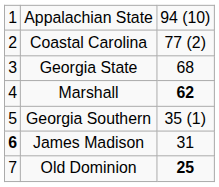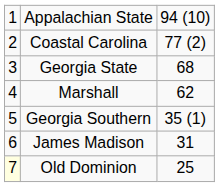(185, 93) bold -> (185, 93) normal
(13, 143) bold -> (13, 143) normal
(13, 168) no background -> (13, 168) lightyellow background
(185, 168) bold -> (185, 168) normal
